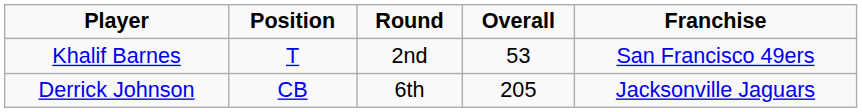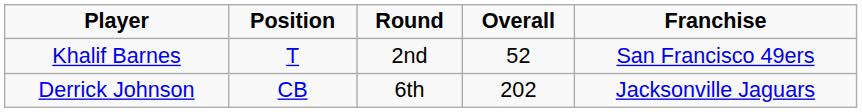(518, 55) 53 -> (518, 55) 52
(518, 90) 205 -> (518, 90) 202
